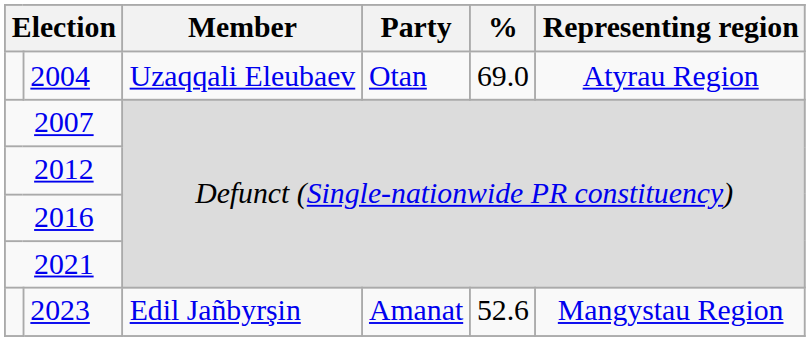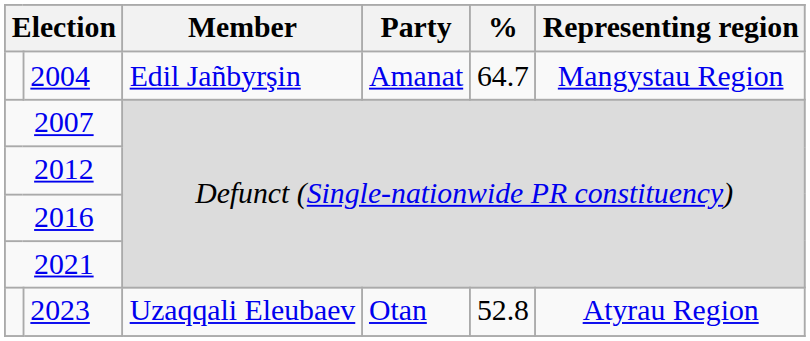(242, 75) Uzaqqali Eleubaev -> (215, 75) Edil Jañbyrşin
(398, 75) Otan -> (416, 75) Amanat
(503, 75) 69.0 -> (503, 75) 64.7
(671, 75) Atyrau Region -> (671, 75) Mangystau Region
(215, 311) Edil Jañbyrşin -> (242, 311) Uzaqqali Eleubaev
(416, 311) Amanat -> (398, 311) Otan
(503, 311) 52.6 -> (503, 311) 52.8
(671, 311) Mangystau Region -> (671, 311) Atyrau Region
